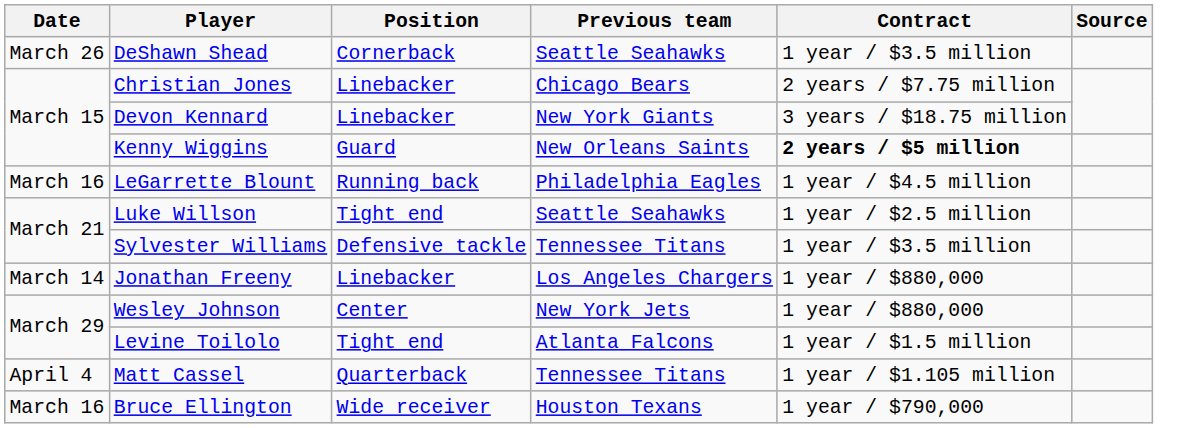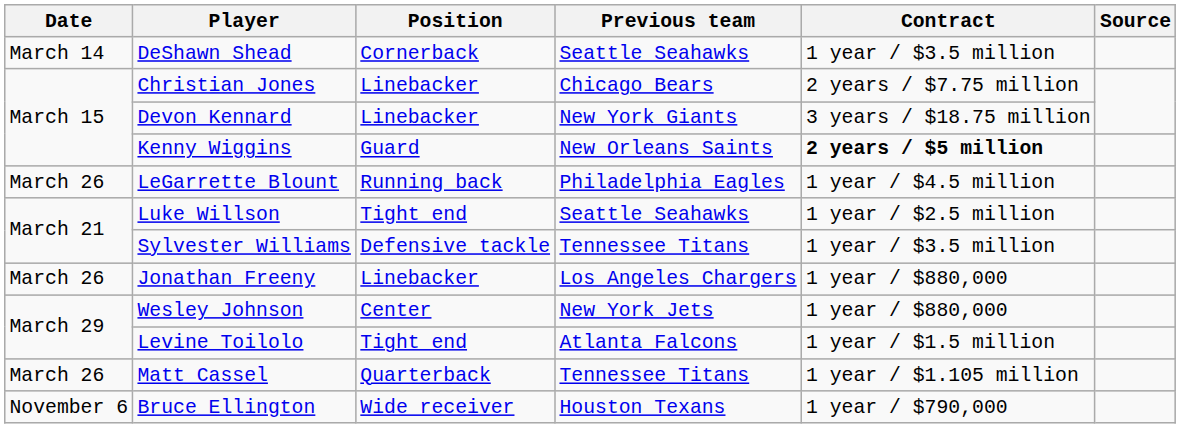(57, 53) March 26 -> (57, 53) March 14
(57, 182) March 16 -> (57, 182) March 26
(57, 279) March 14 -> (57, 279) March 26
(51, 375) April 4 -> (57, 375) March 26
(57, 407) March 16 -> (69, 407) November 6
